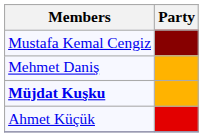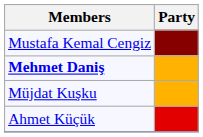(54, 68) normal -> (56, 68) bold
(57, 93) bold -> (52, 93) normal
